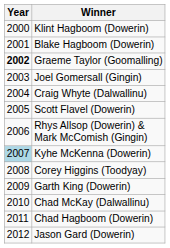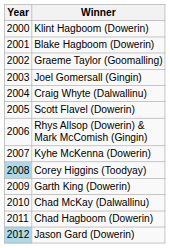(18, 61) bold -> (18, 61) normal
(18, 154) lightblue background -> (18, 154) no background
(18, 170) no background -> (18, 170) lightblue background
(18, 235) no background -> (18, 235) lightblue background
